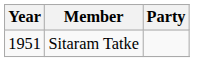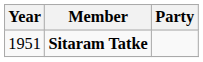(94, 43) normal -> (98, 43) bold
